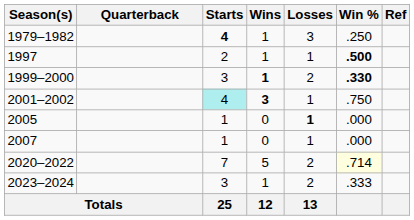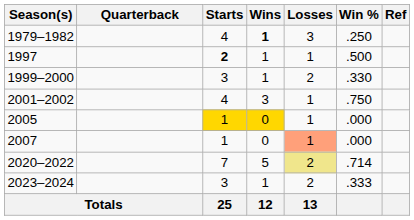(225, 36) bold -> (225, 36) normal
(265, 36) normal -> (265, 36) bold
(225, 57) normal -> (225, 57) bold
(359, 57) bold -> (359, 57) normal
(265, 78) bold -> (265, 78) normal
(359, 78) bold -> (359, 78) normal
(225, 99) paleturquoise background -> (225, 99) no background
(265, 99) bold -> (265, 99) normal
(225, 120) no background -> (225, 120) gold background
(265, 120) no background -> (265, 120) gold background
(310, 120) bold -> (310, 120) normal
(310, 141) no background -> (310, 141) lightsalmon background
(310, 162) no background -> (310, 162) khaki background
(359, 162) lightyellow background -> (359, 162) no background
